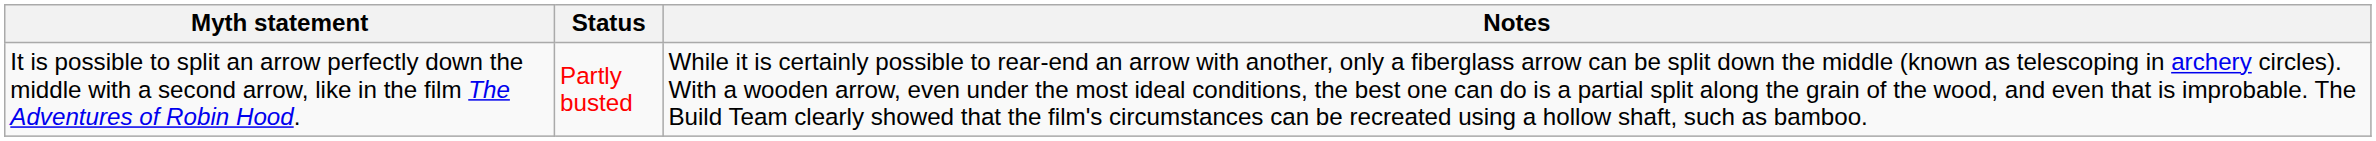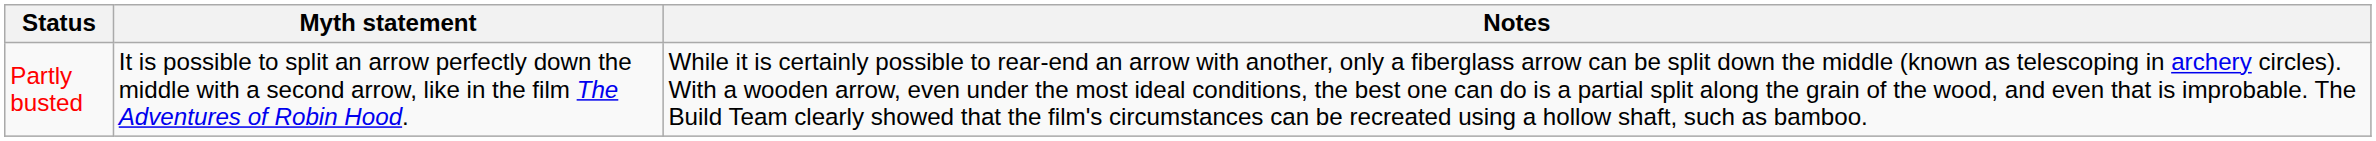columns swapped: (280, 23) <-> (609, 23)
